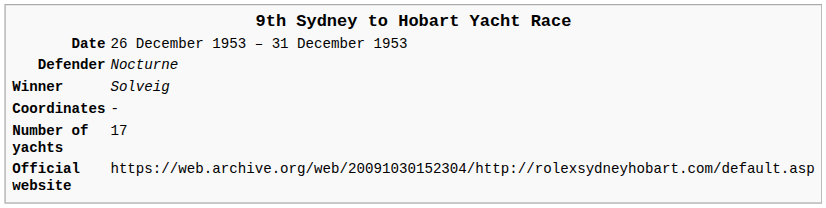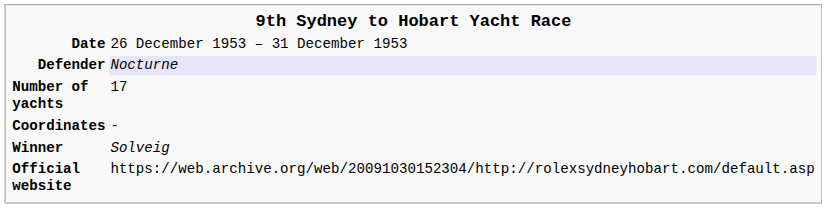(144, 66) no background -> (144, 66) lavender background
rows swapped: (50, 140) <-> (38, 88)
